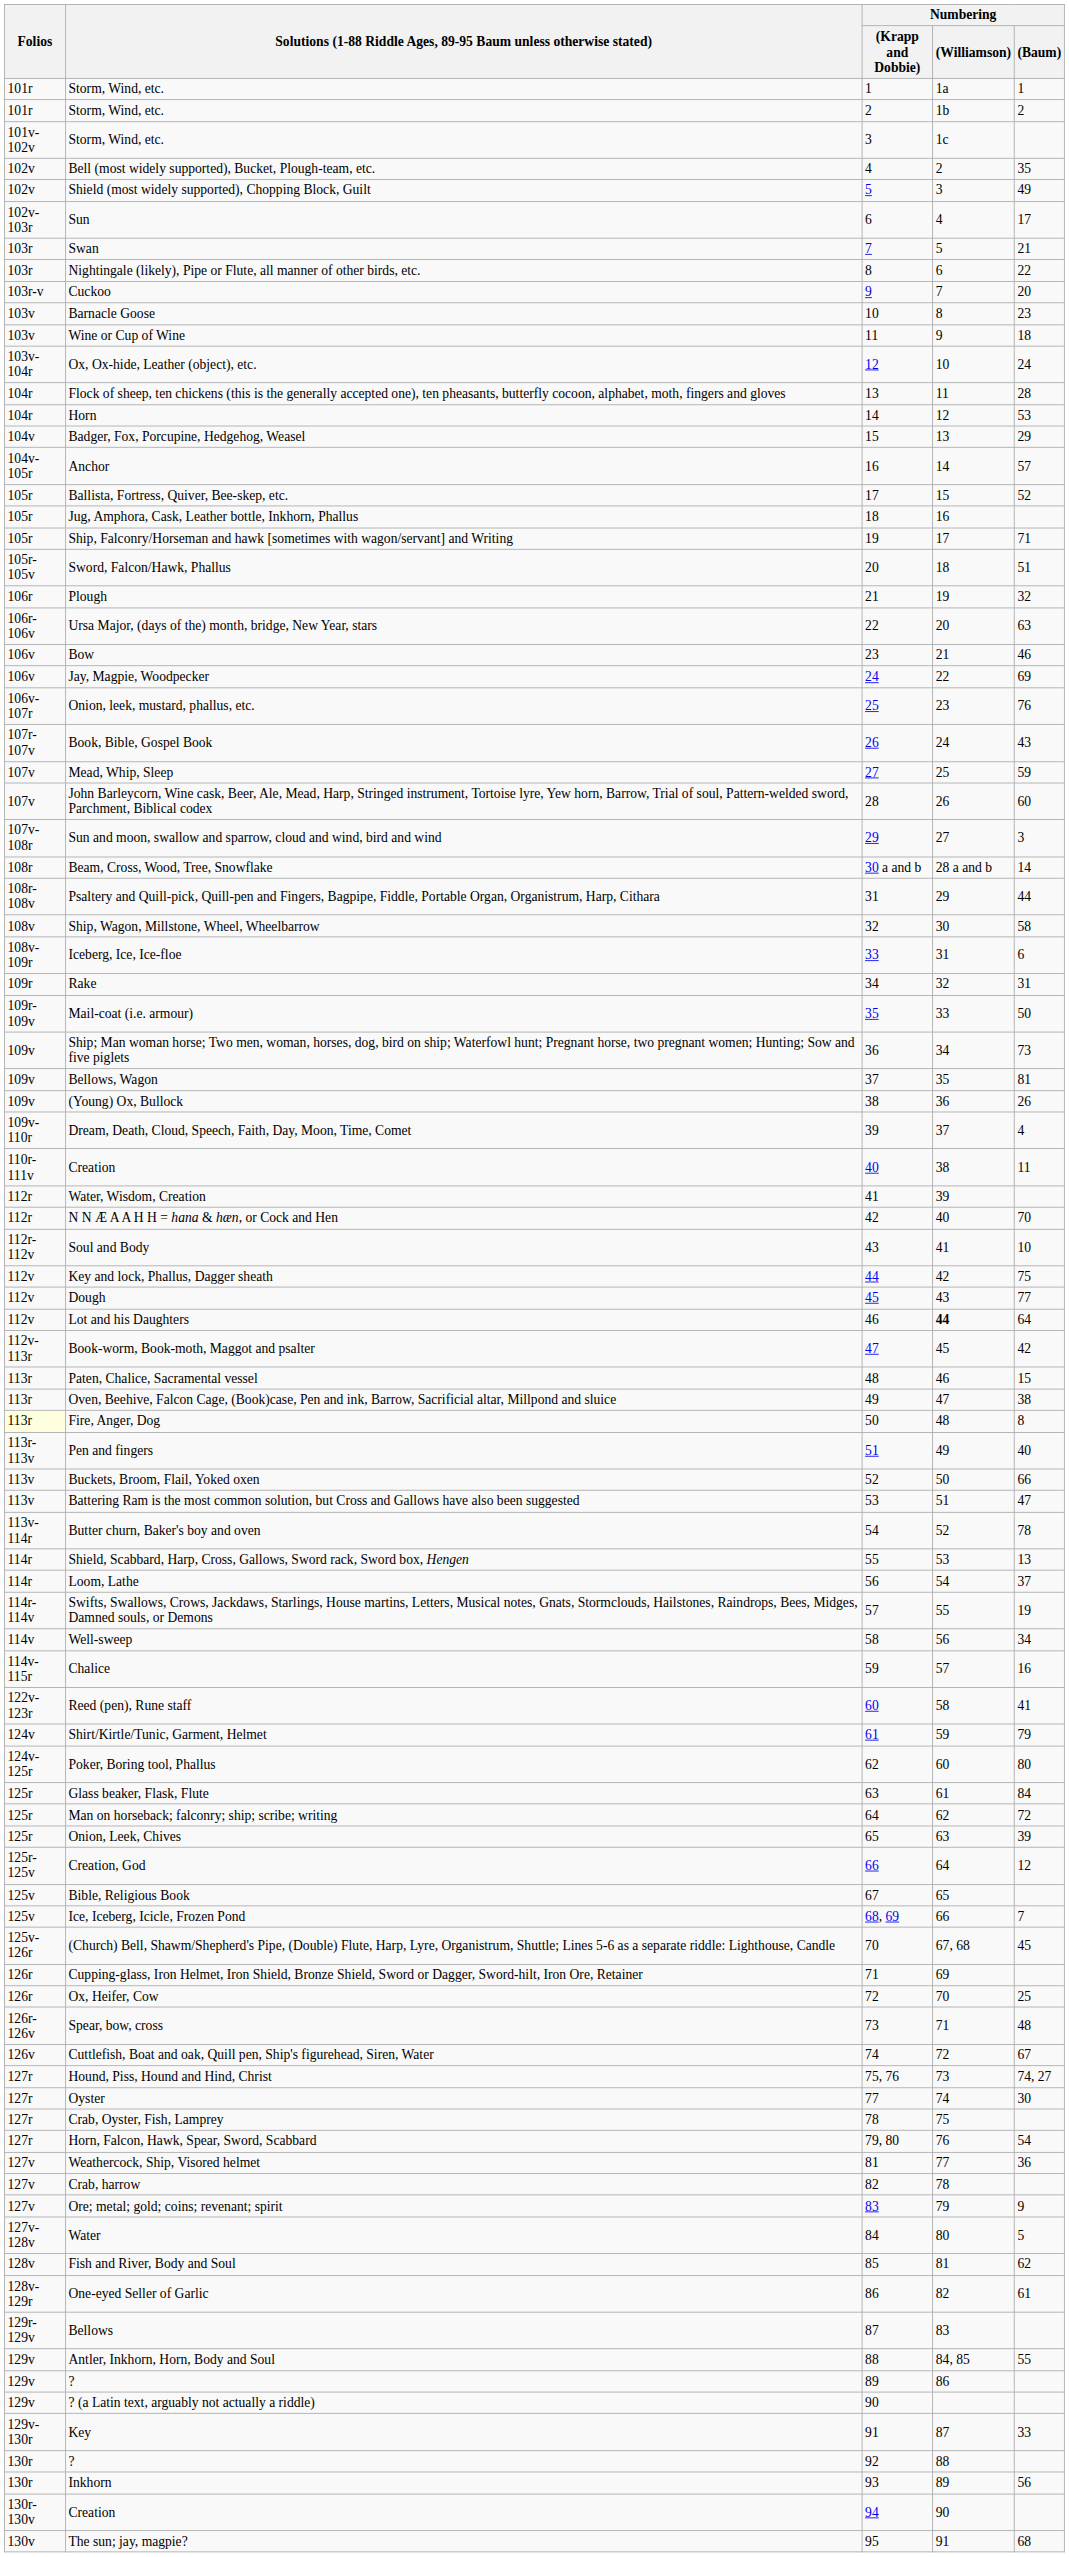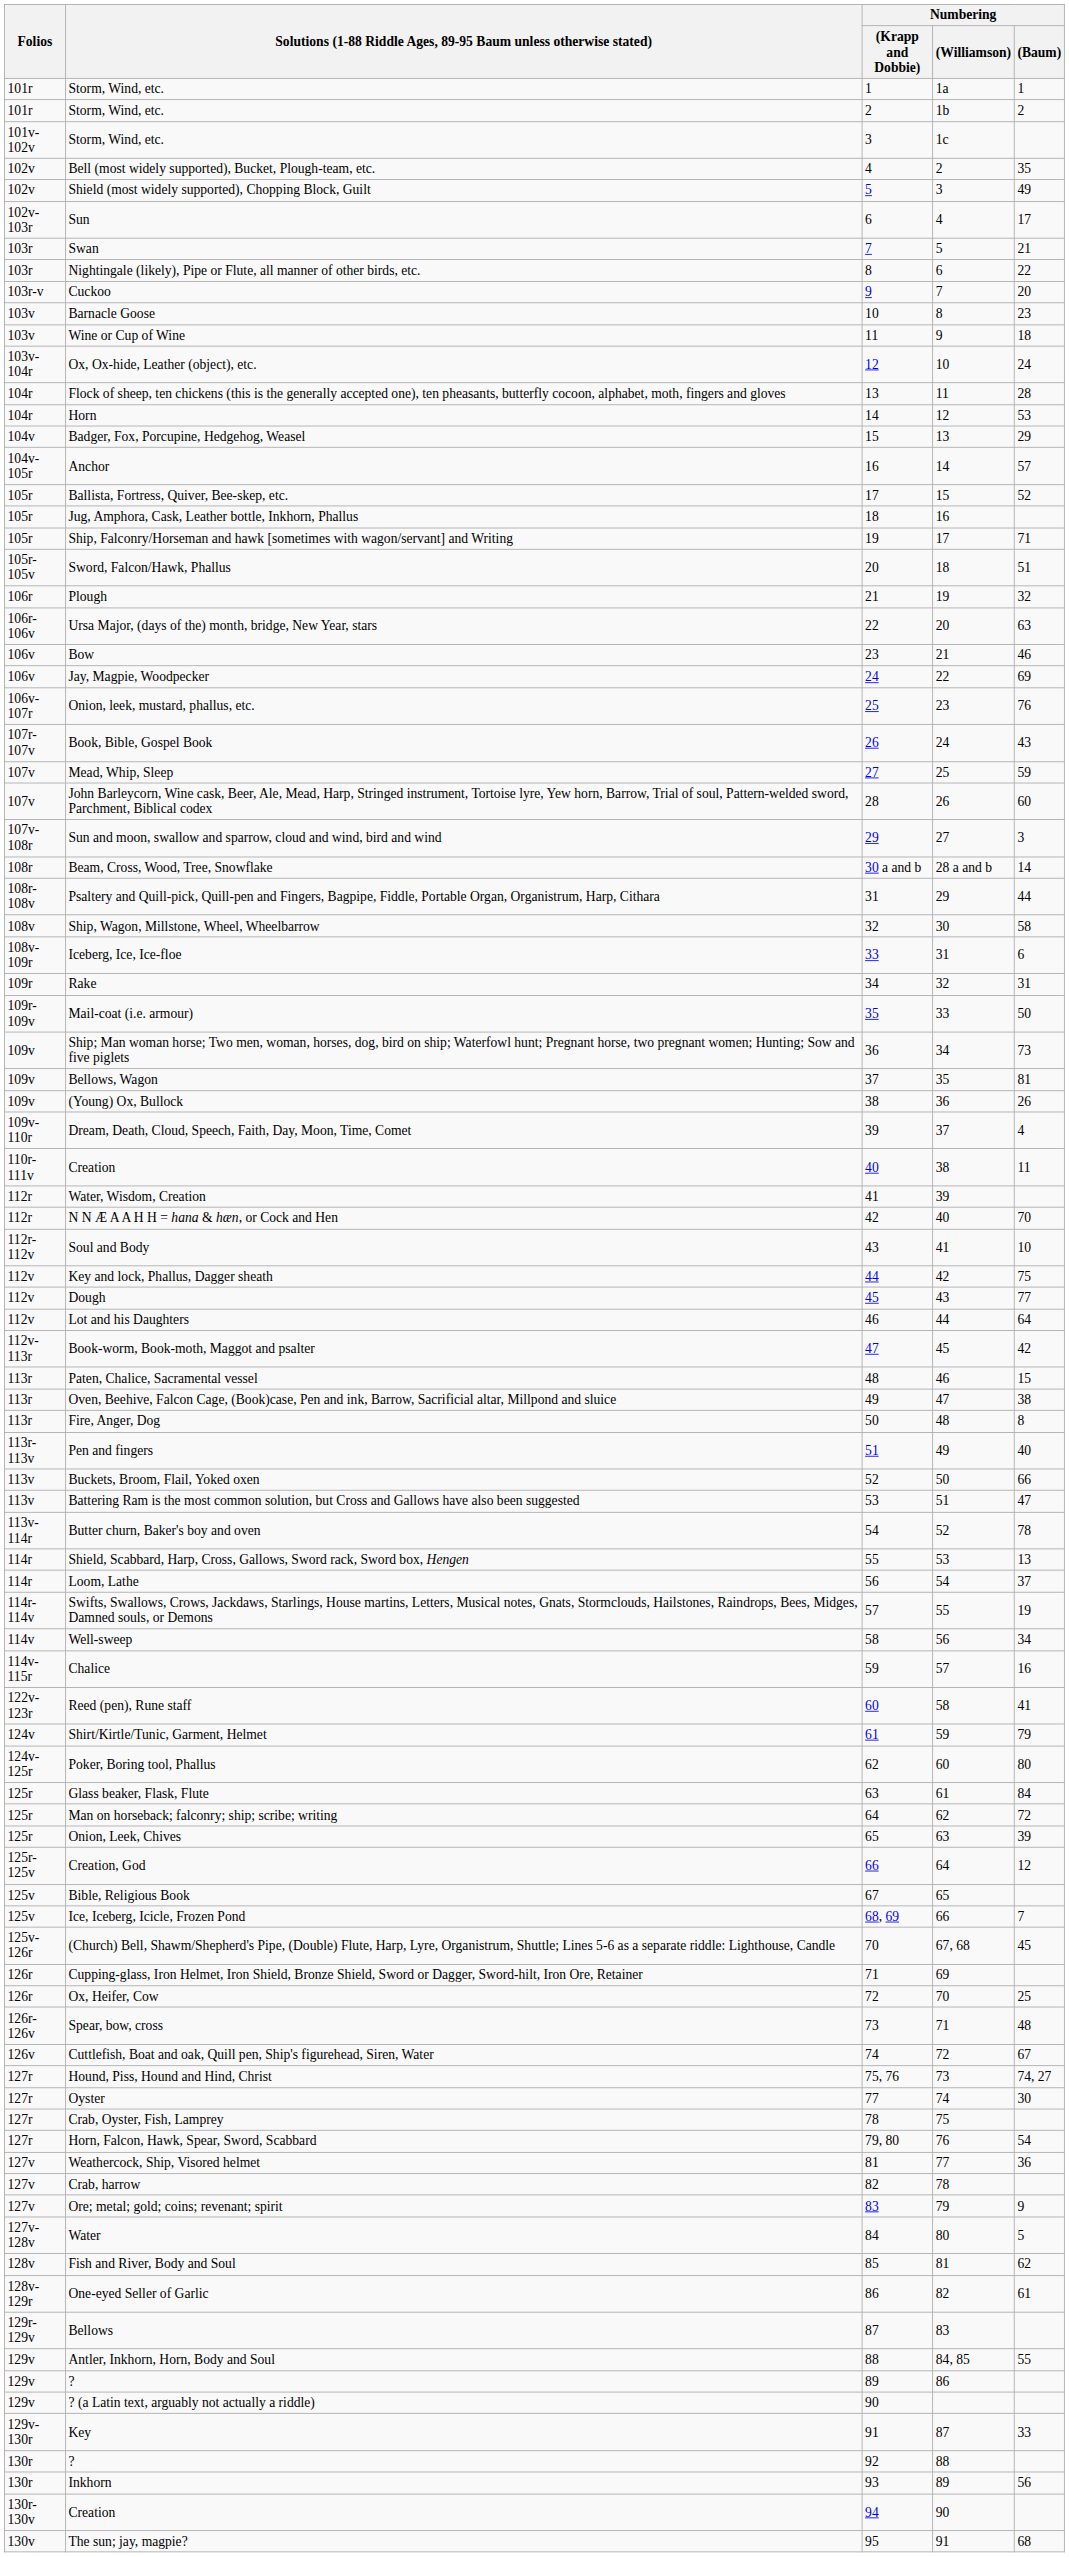(943, 1319) bold -> (943, 1319) normal
(20, 1421) lightyellow background -> (20, 1421) no background
